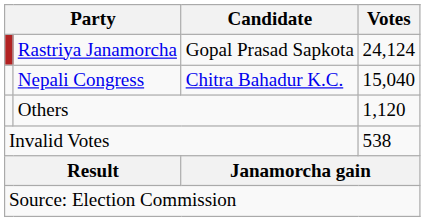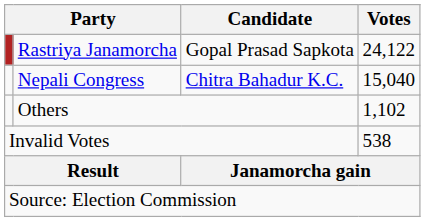(389, 49) 24,124 -> (389, 49) 24,122
(384, 110) 1,120 -> (384, 110) 1,102
